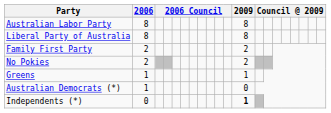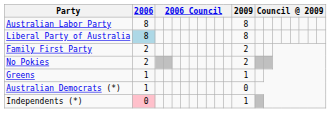(148, 37) no background -> (148, 37) lightblue background
(148, 101) no background -> (148, 101) pink background
(248, 101) bold -> (248, 101) normal
